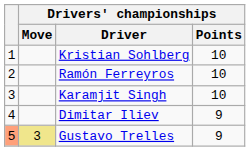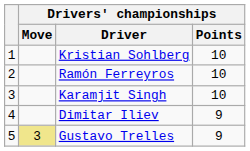(12, 136) lightsalmon background -> (12, 136) no background
